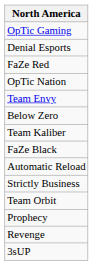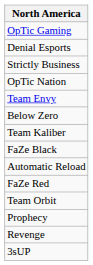(28, 64) FaZe Red -> (43, 64) Strictly Business
(43, 183) Strictly Business -> (28, 183) FaZe Red
